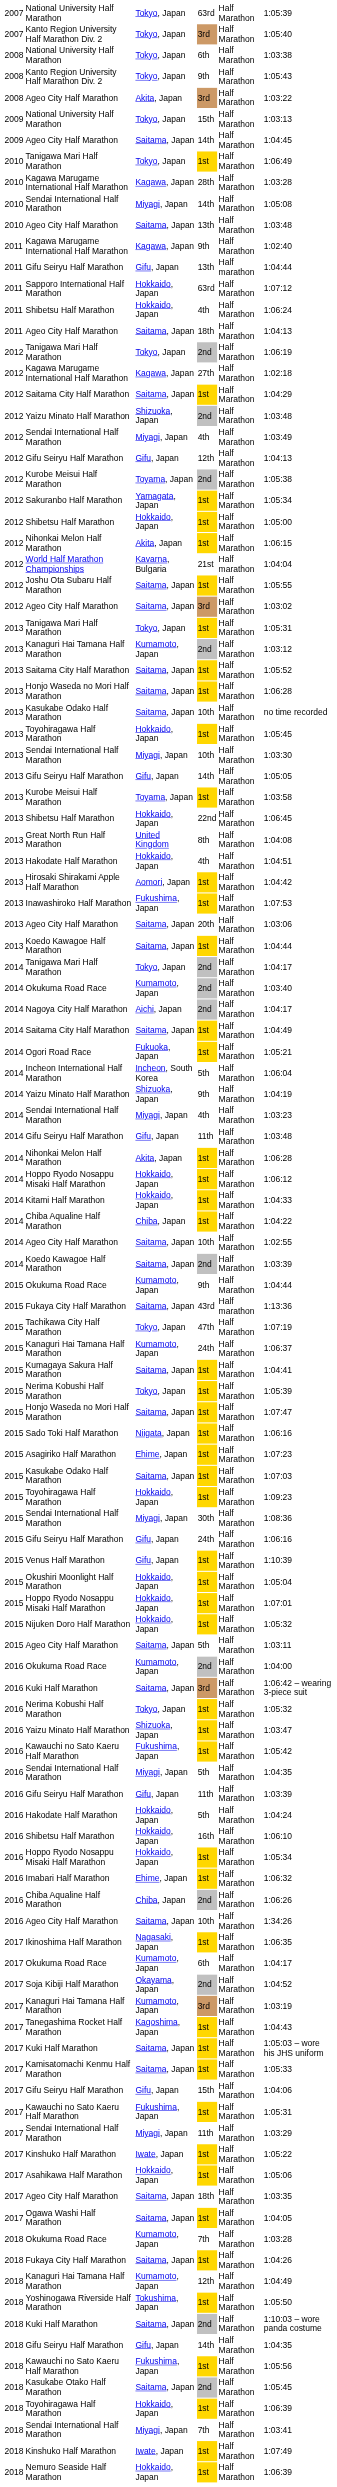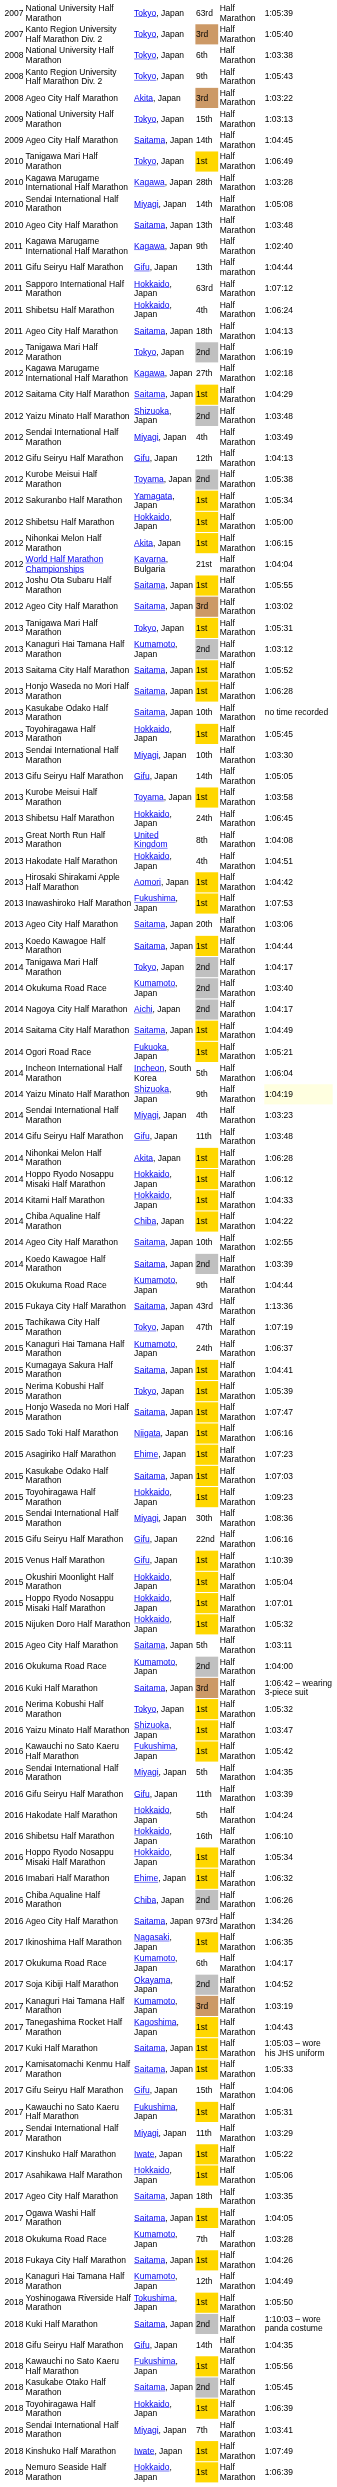(207, 818) 22nd -> (204, 818) 24th
(278, 1094) no background -> (279, 1094) lightyellow background
(237, 1306) Half marathon -> (238, 1306) Half Marathon
(206, 1539) 24th -> (205, 1539) 22nd
(206, 1921) 10th -> (207, 1921) 973rd
